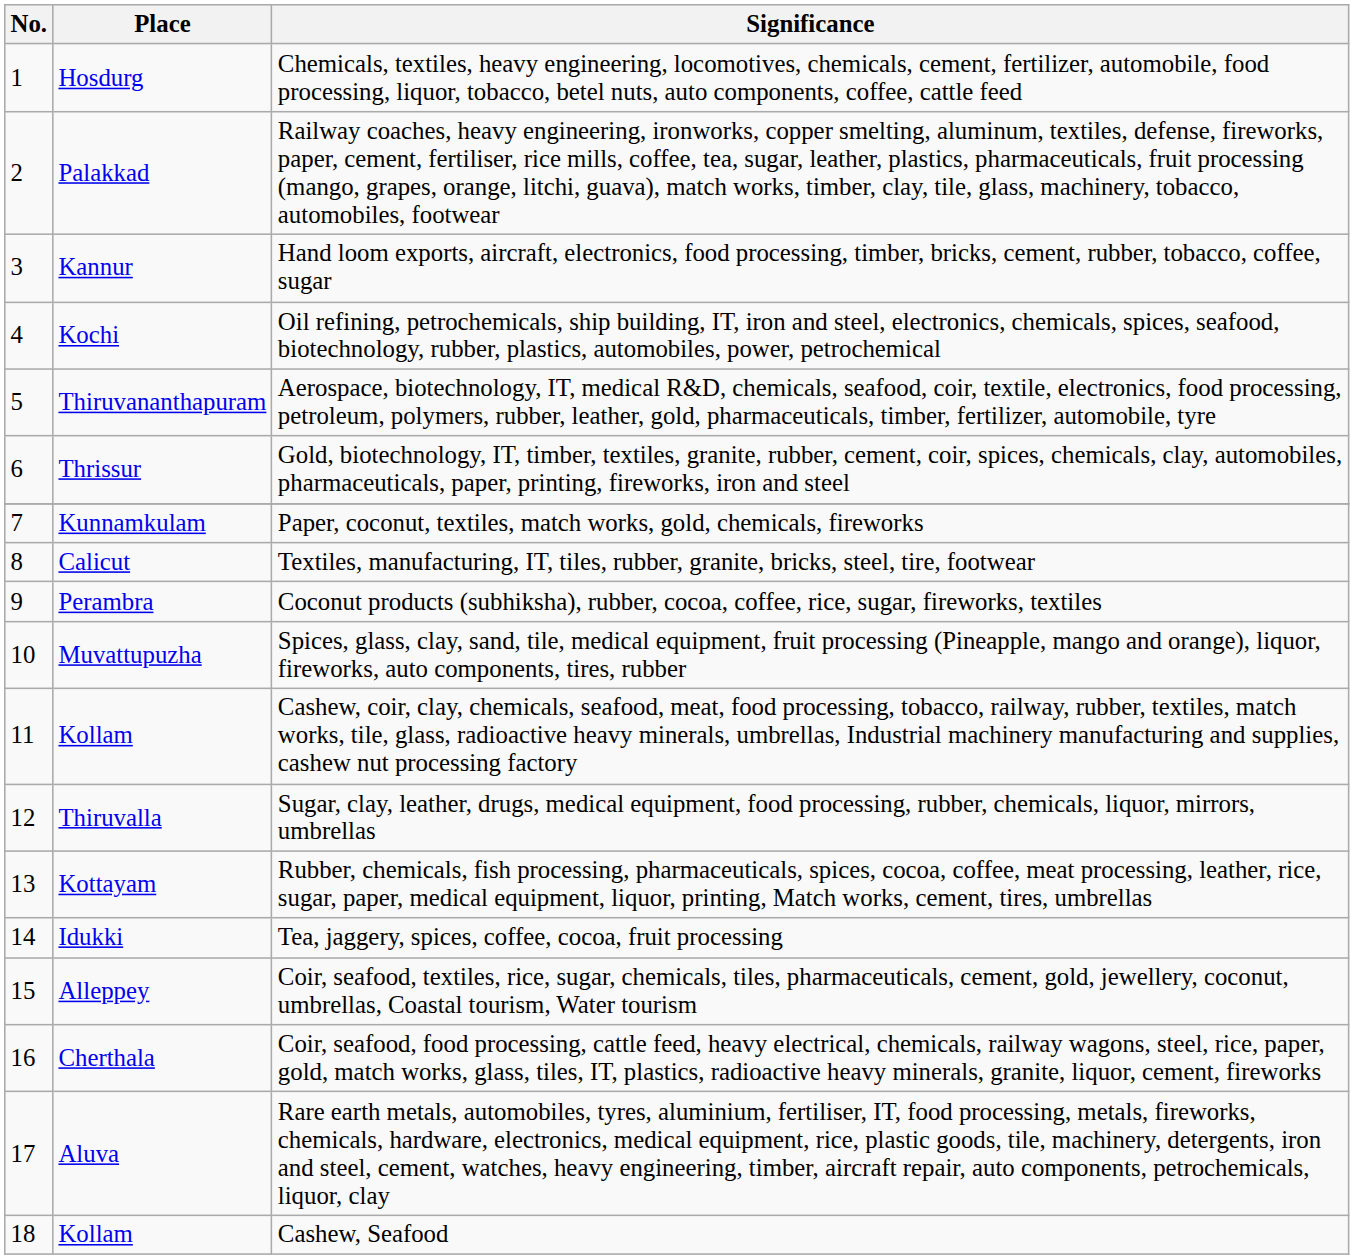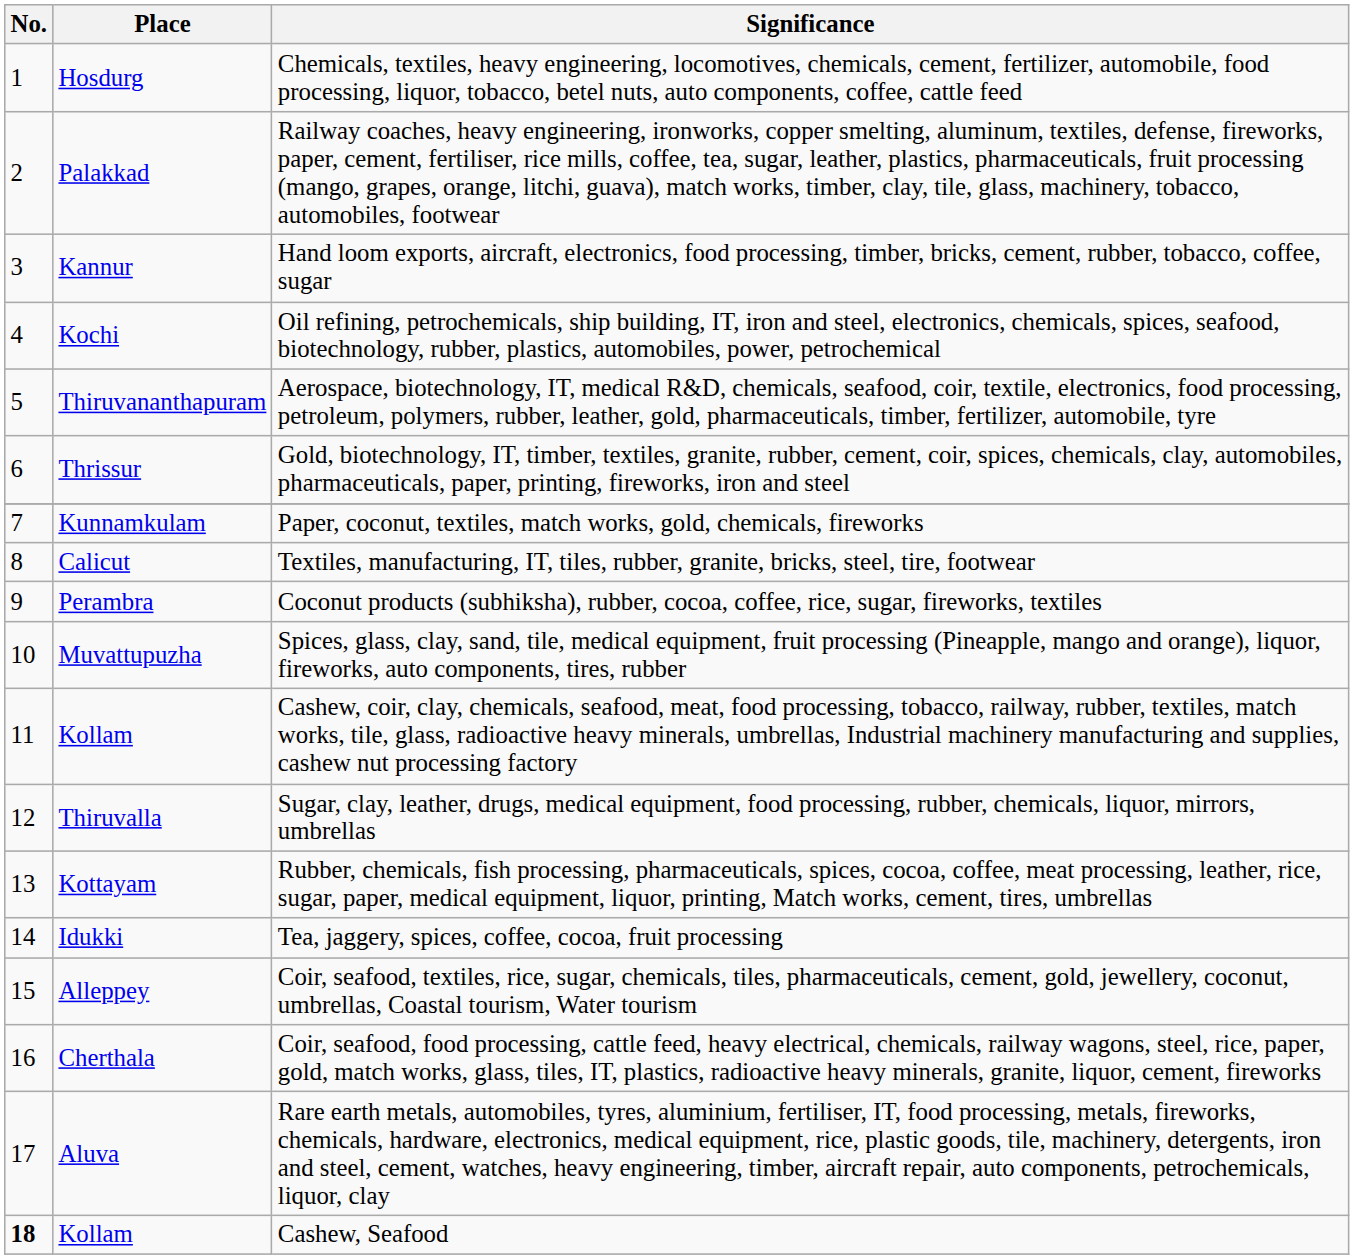(23, 1234) normal -> (23, 1234) bold
